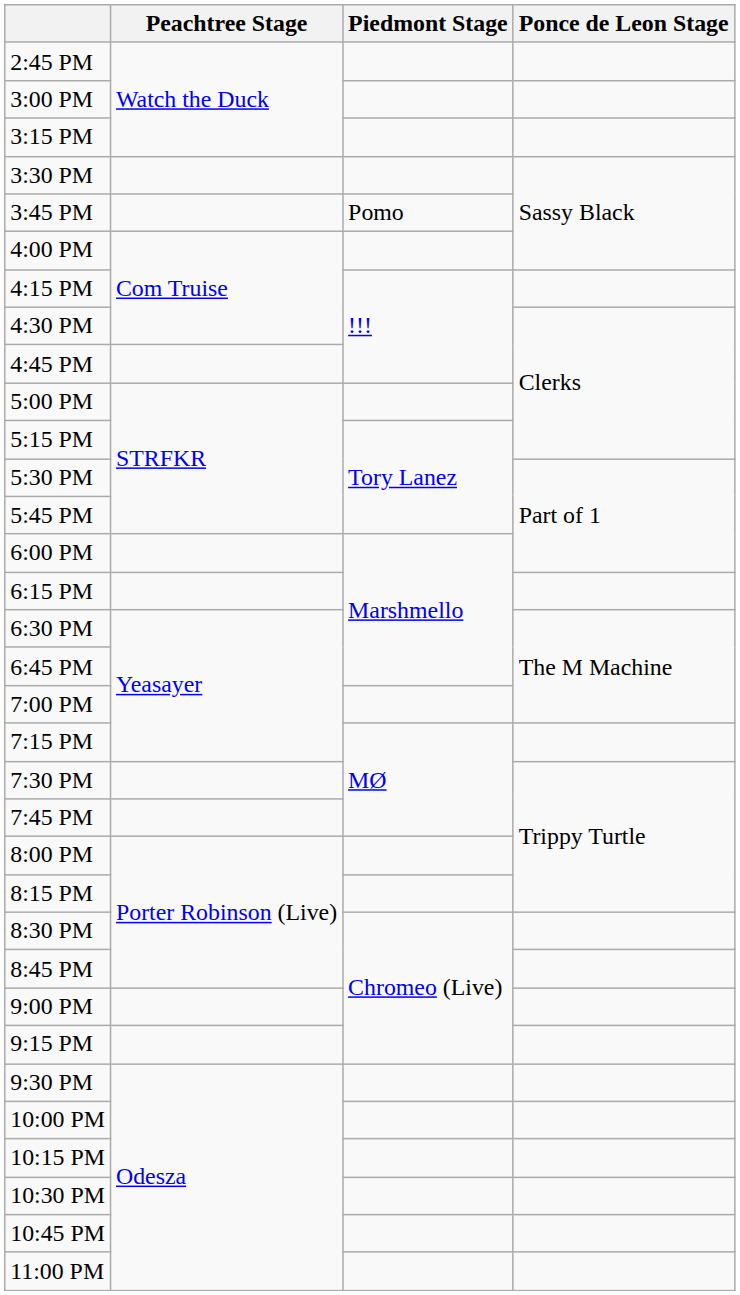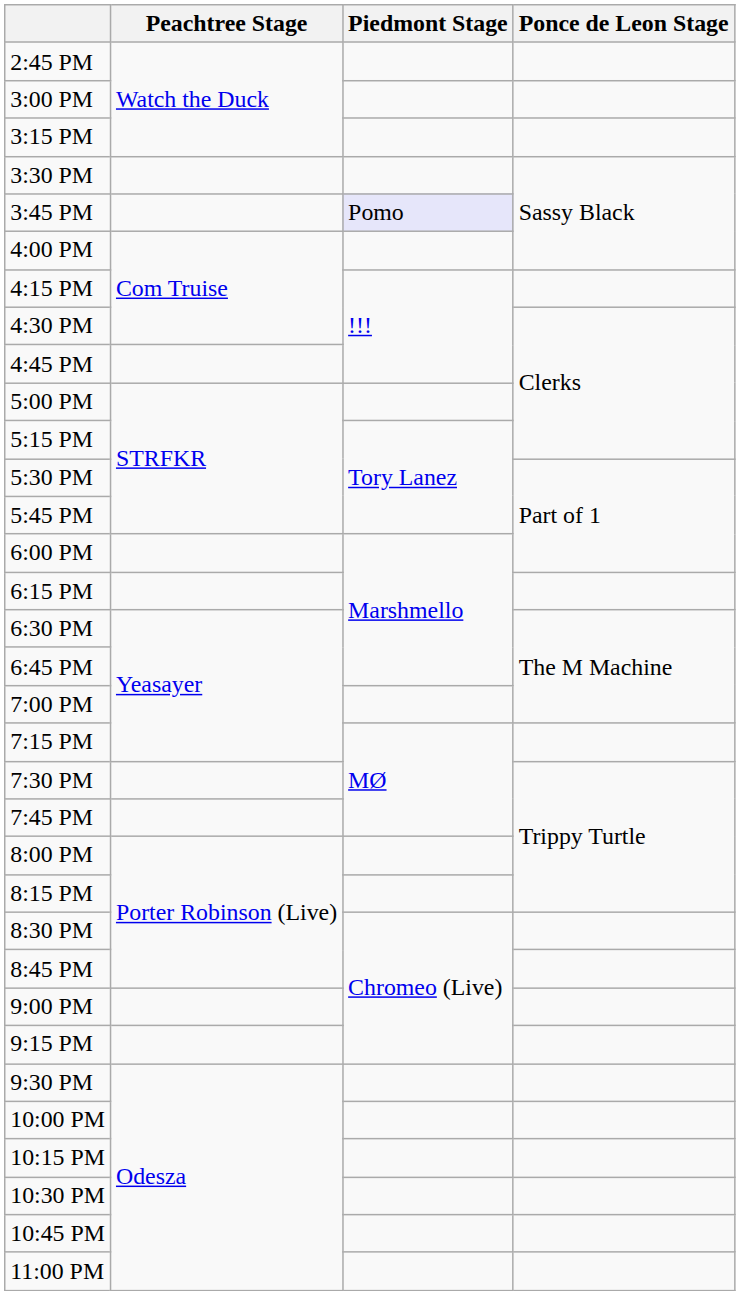(376, 212) no background -> (376, 212) lavender background
